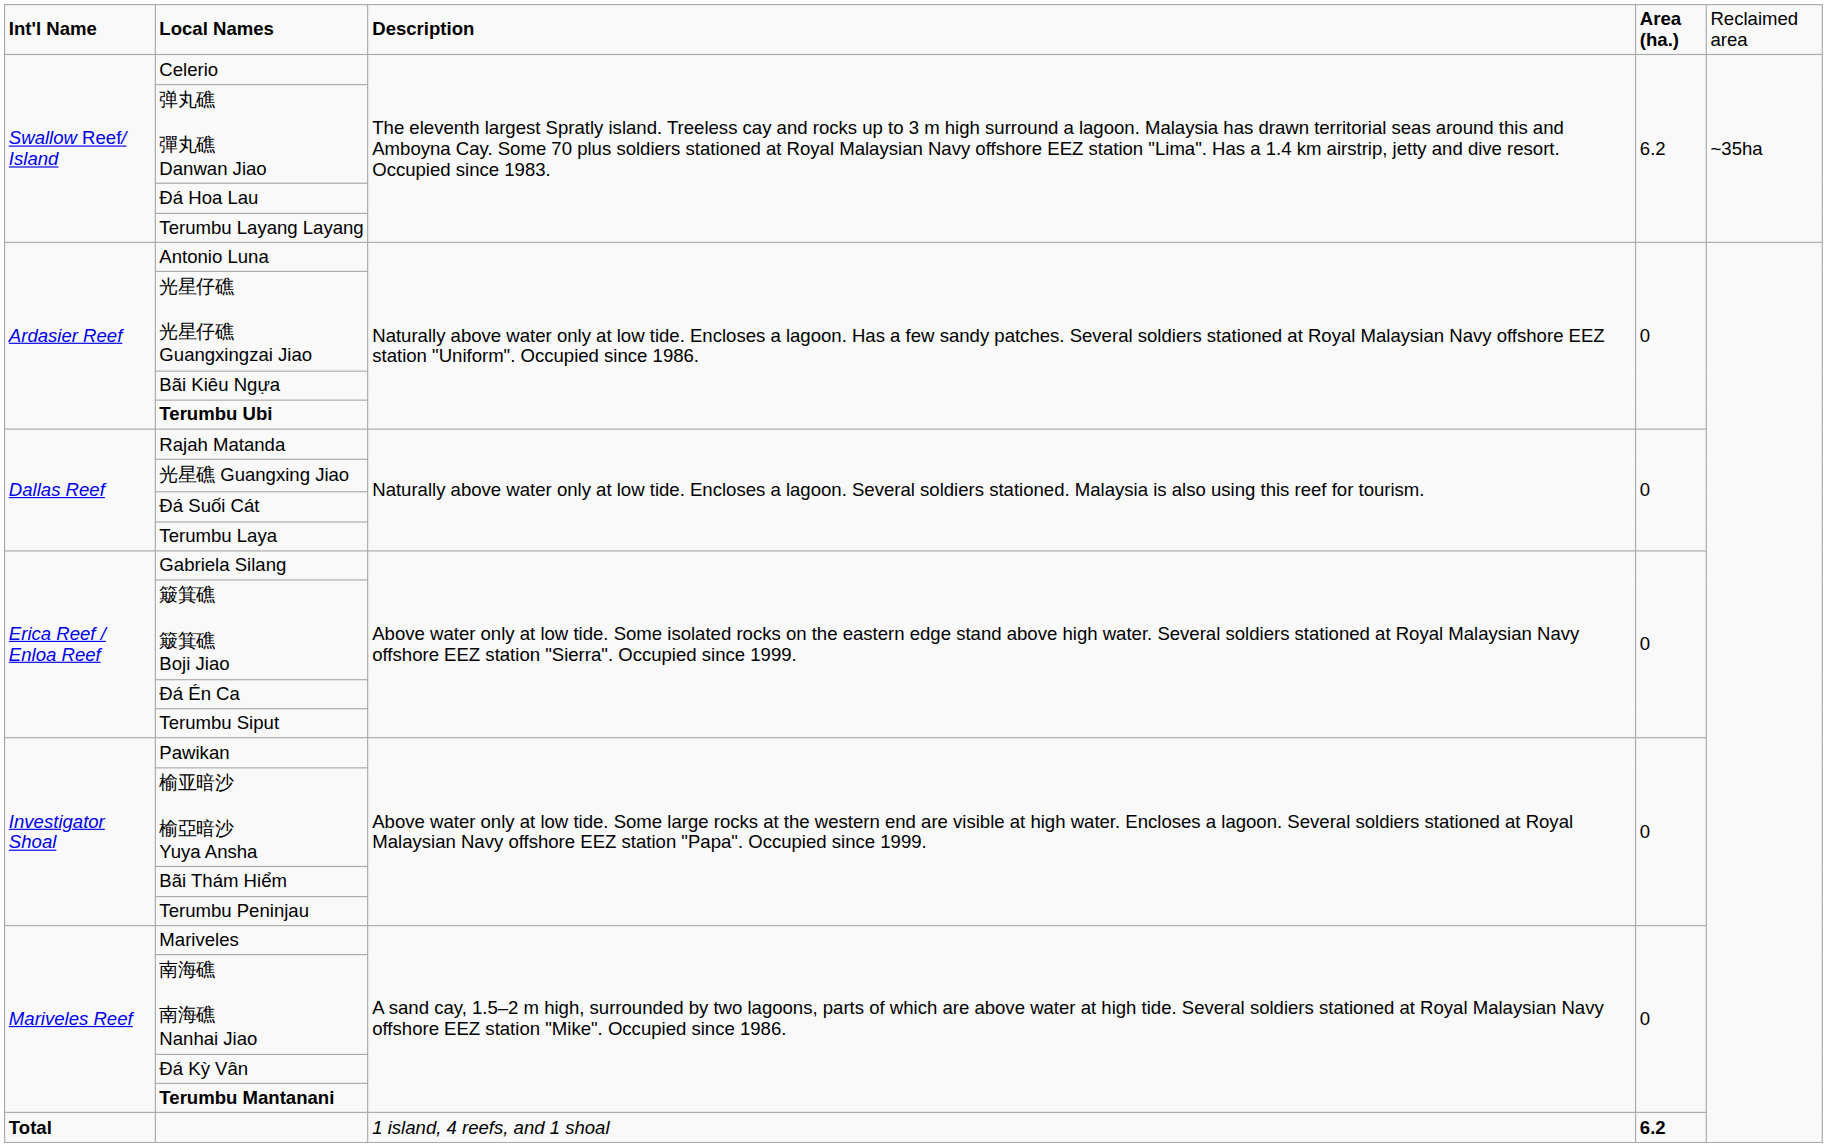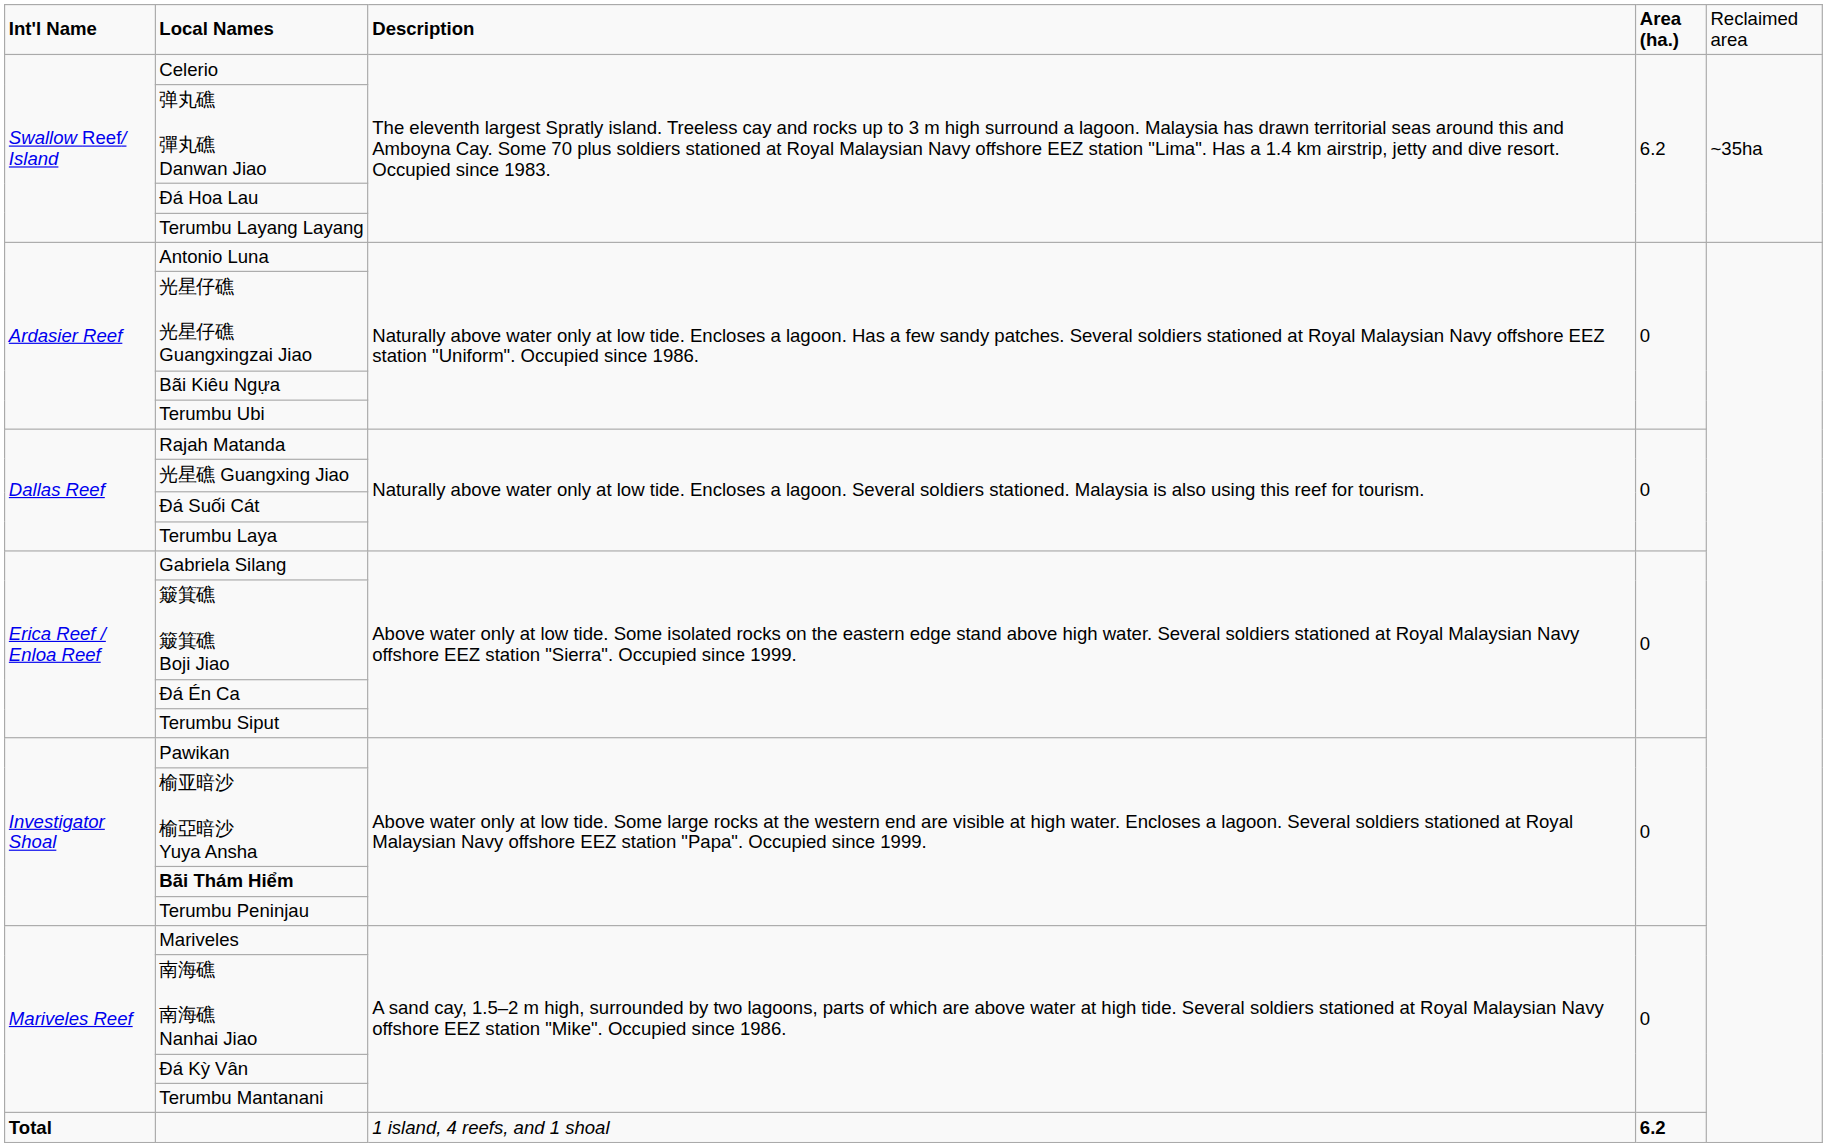(216, 414) bold -> (212, 414) normal
(223, 881) normal -> (226, 881) bold
(247, 1098) bold -> (241, 1098) normal
